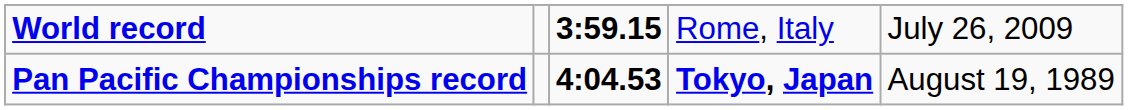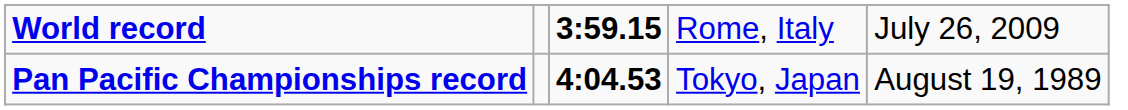(775, 78) bold -> (768, 78) normal
